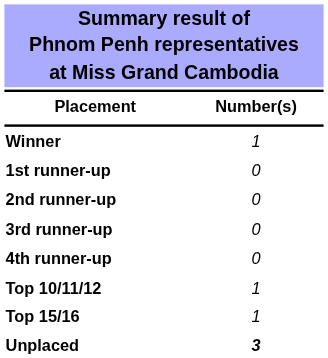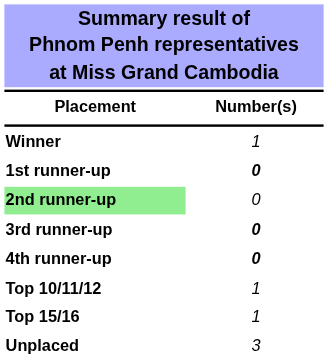(256, 171) normal -> (256, 171) bold
(61, 200) no background -> (61, 200) lightgreen background
(256, 229) normal -> (256, 229) bold
(256, 259) normal -> (256, 259) bold
(256, 346) bold -> (256, 346) normal
